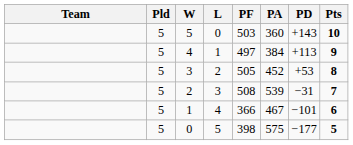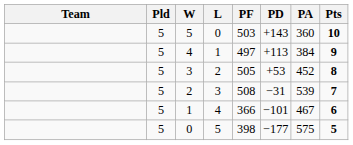columns swapped: (275, 14) <-> (304, 14)
